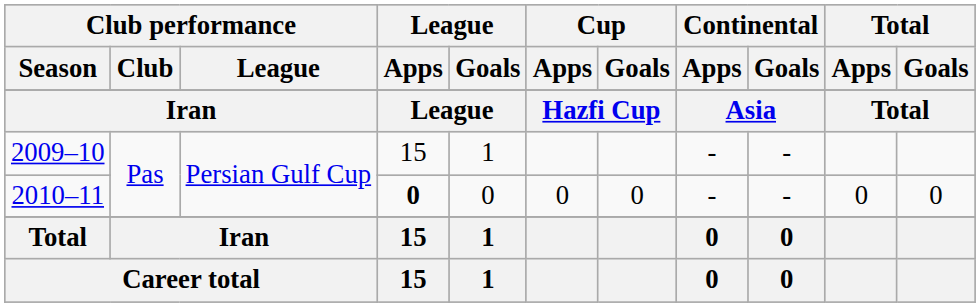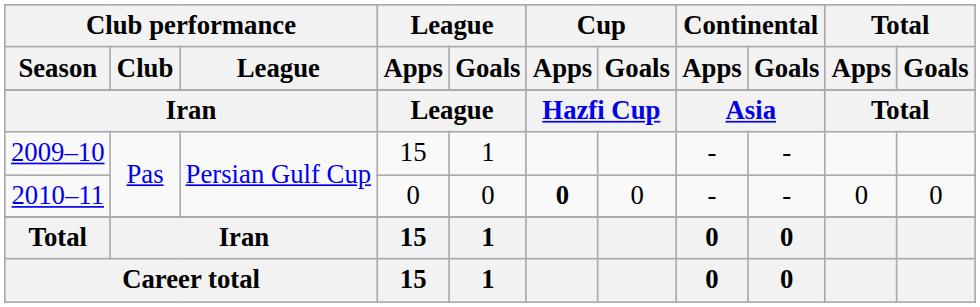(413, 195) bold -> (413, 195) normal
(563, 195) normal -> (563, 195) bold
